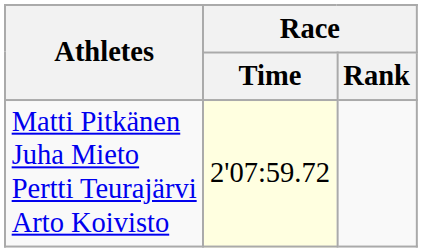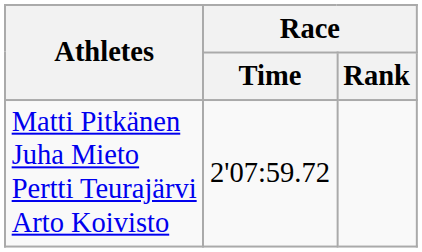(270, 172) lightyellow background -> (270, 172) no background
